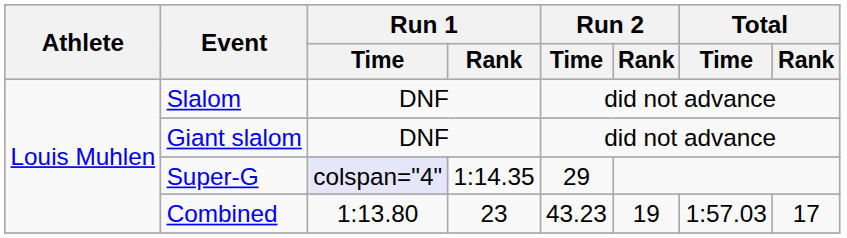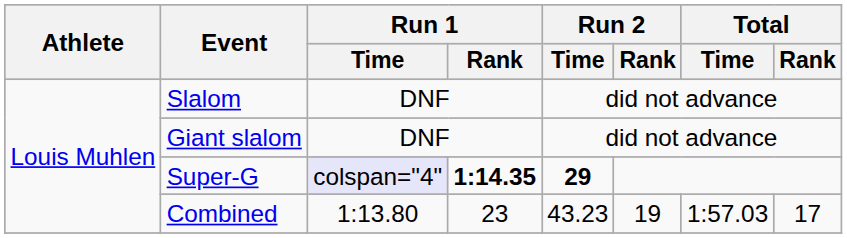(494, 176) normal -> (495, 176) bold
(576, 176) normal -> (578, 176) bold
